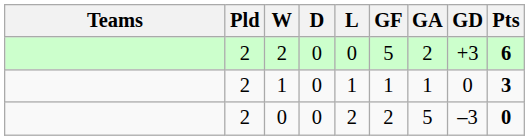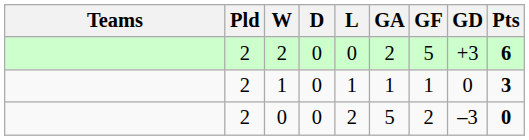columns swapped: (388, 20) <-> (427, 20)
